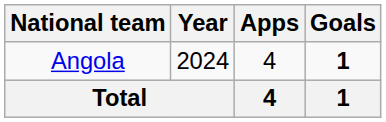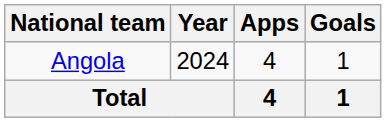(343, 60) bold -> (343, 60) normal
